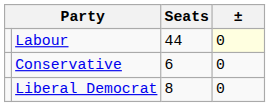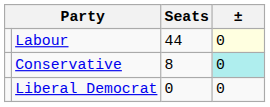(169, 65) 6 -> (169, 65) 8
(220, 65) no background -> (220, 65) paleturquoise background
(169, 89) 8 -> (169, 89) 0
